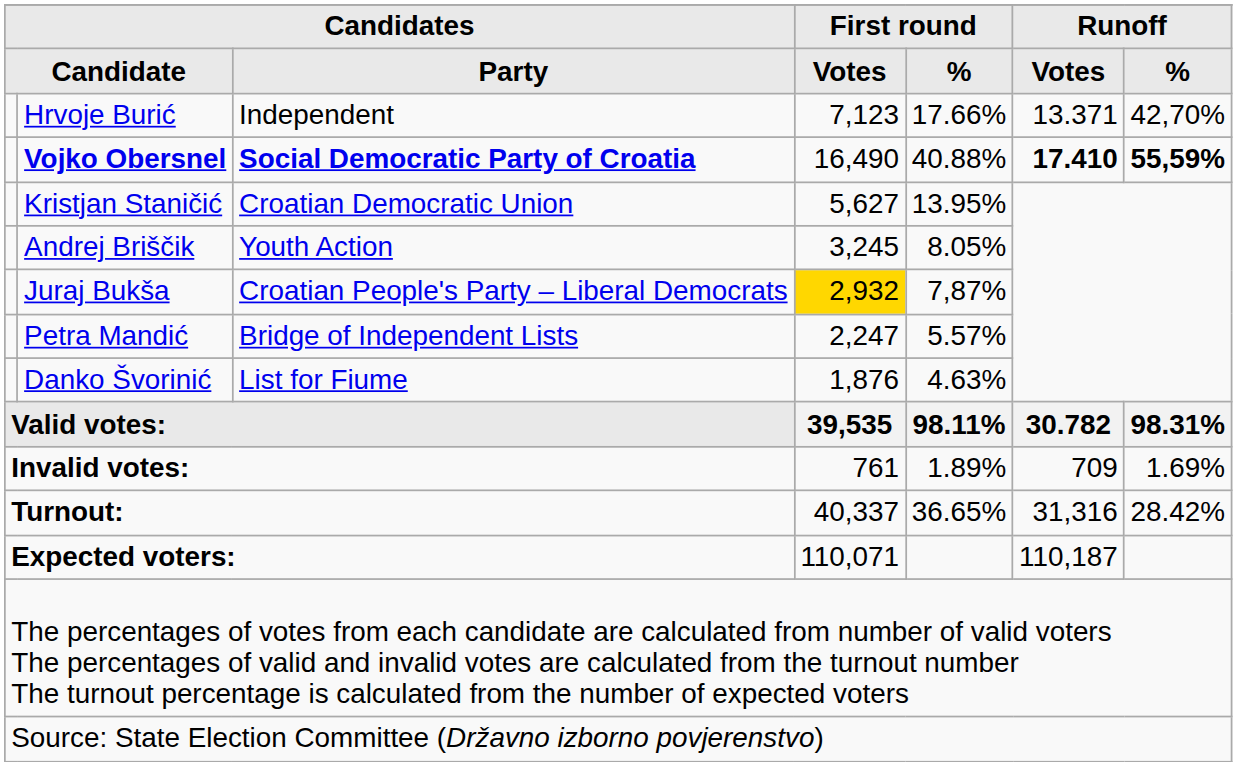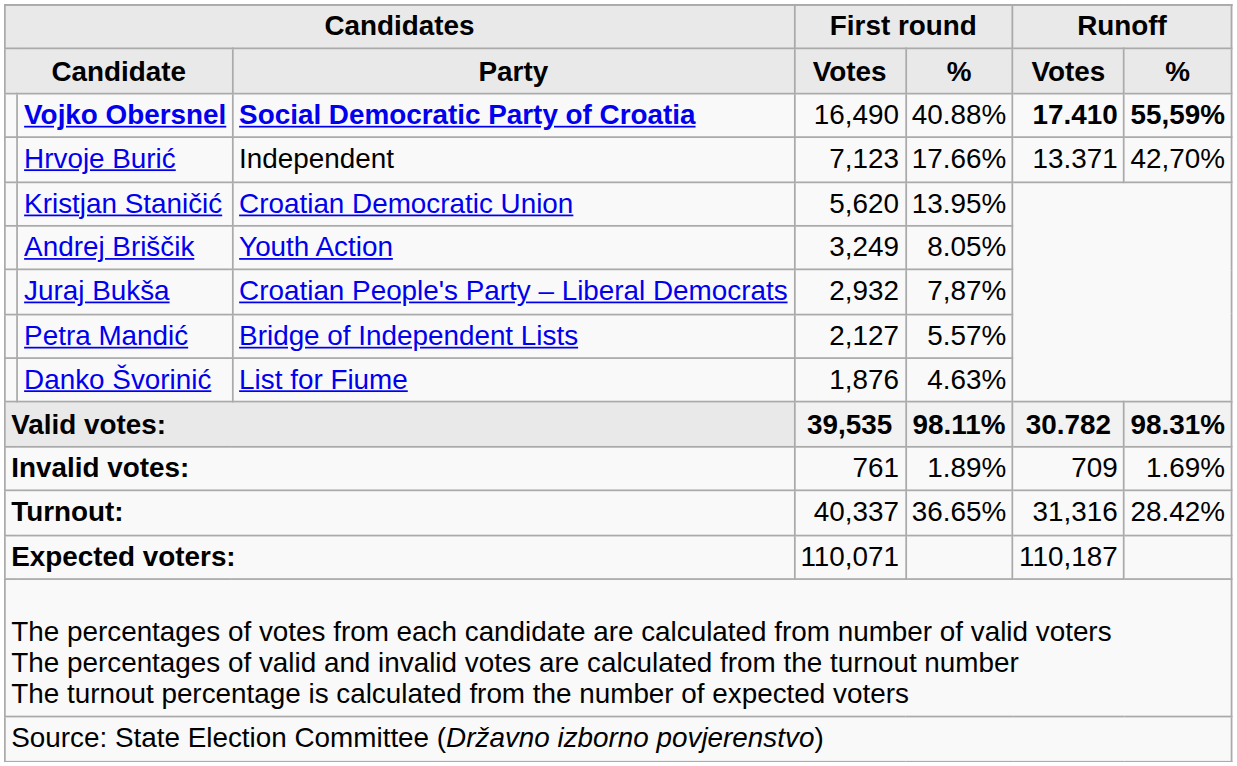rows swapped: (125, 159) <-> (100, 114)
(864, 203) 5,627 -> (864, 203) 5,620
(864, 247) 3,245 -> (864, 247) 3,249
(864, 291) gold background -> (864, 291) no background
(864, 335) 2,247 -> (864, 335) 2,127
